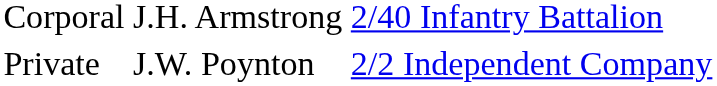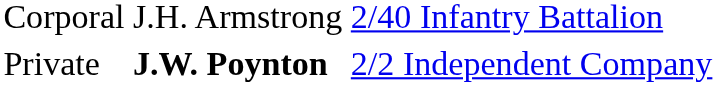(224, 63) normal -> (230, 63) bold
